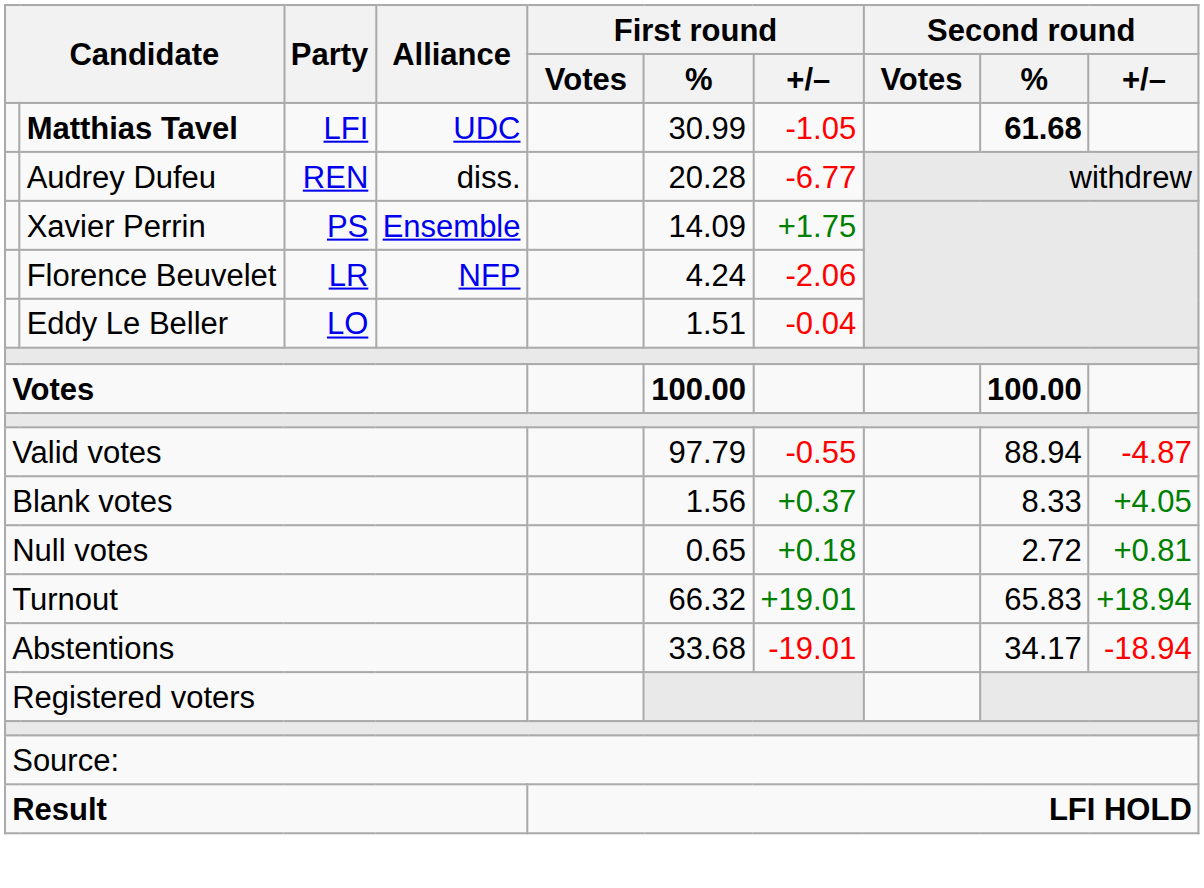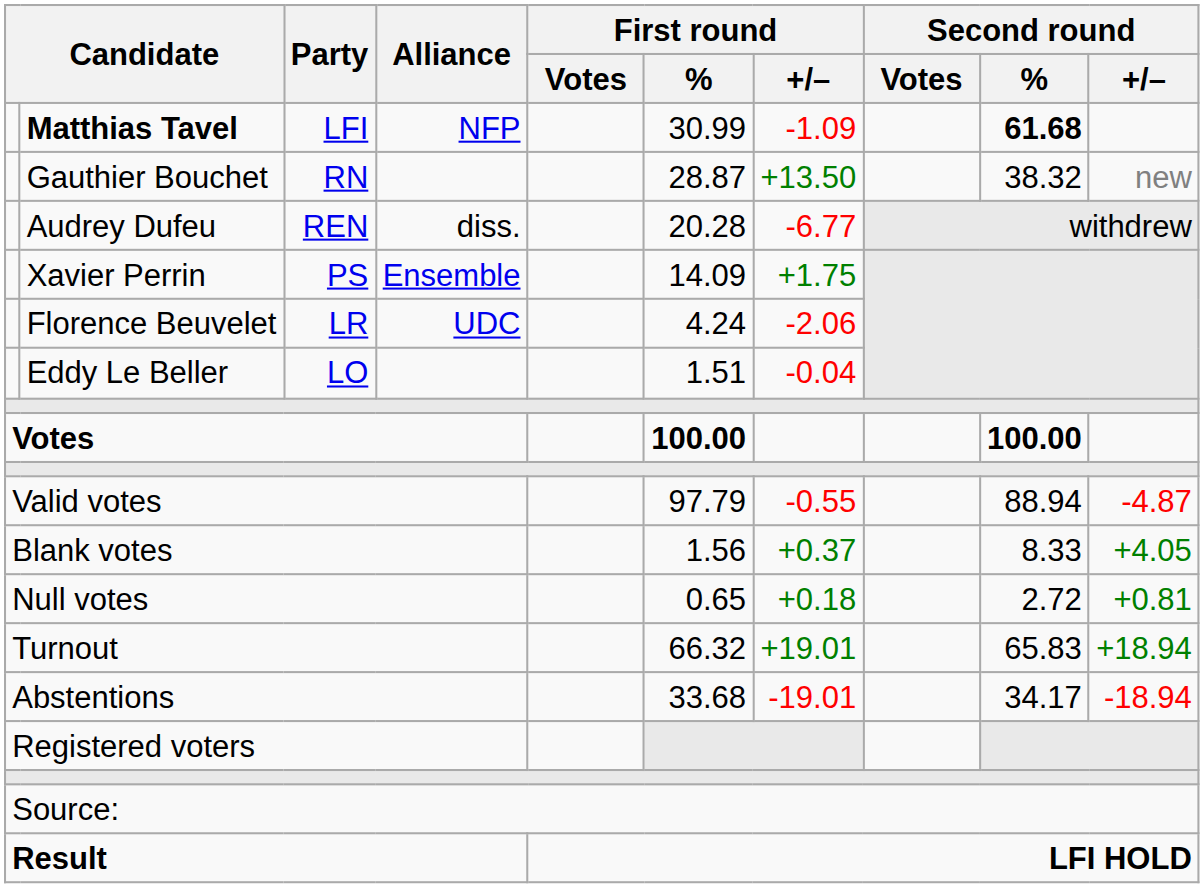(487, 128) UDC -> (490, 128) NFP
(821, 128) -1.05 -> (821, 128) -1.09
+ row: (147, 177)
(490, 275) NFP -> (487, 324) UDC
